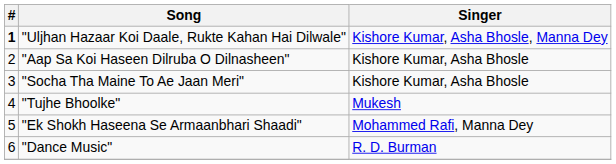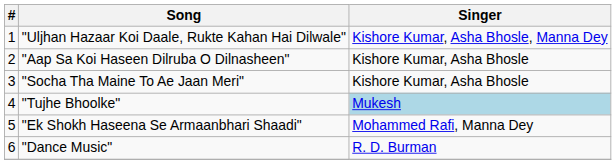(12, 37) bold -> (12, 37) normal
(377, 103) no background -> (377, 103) lightblue background
